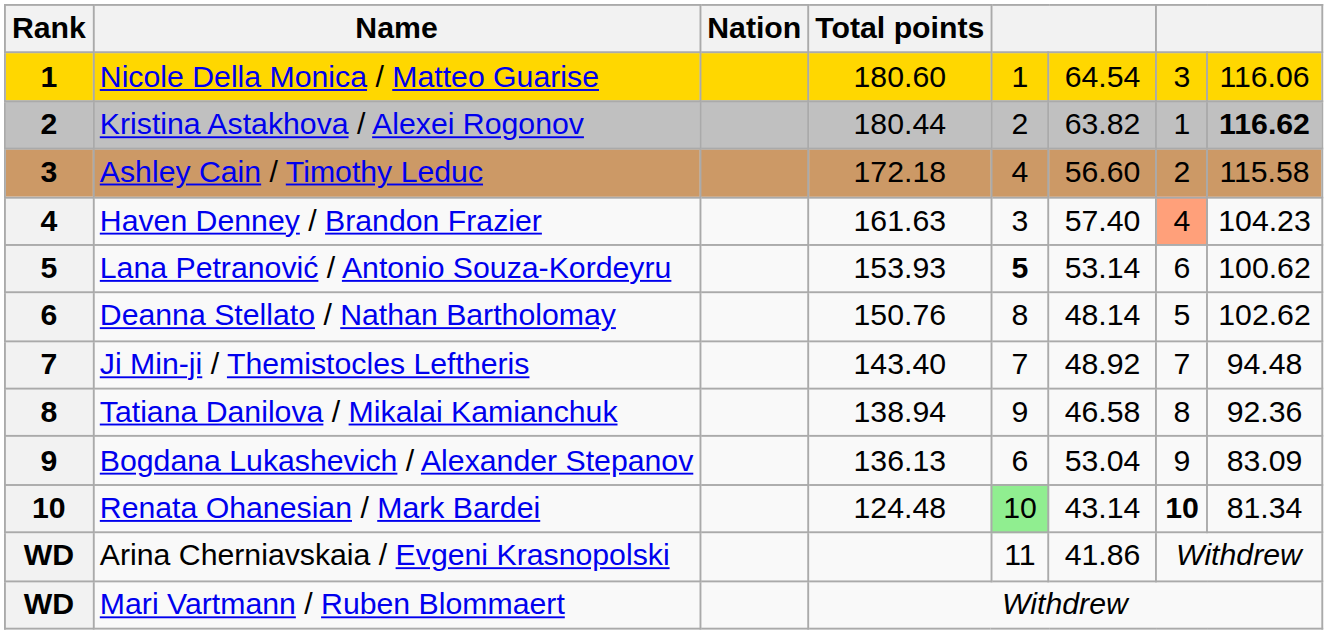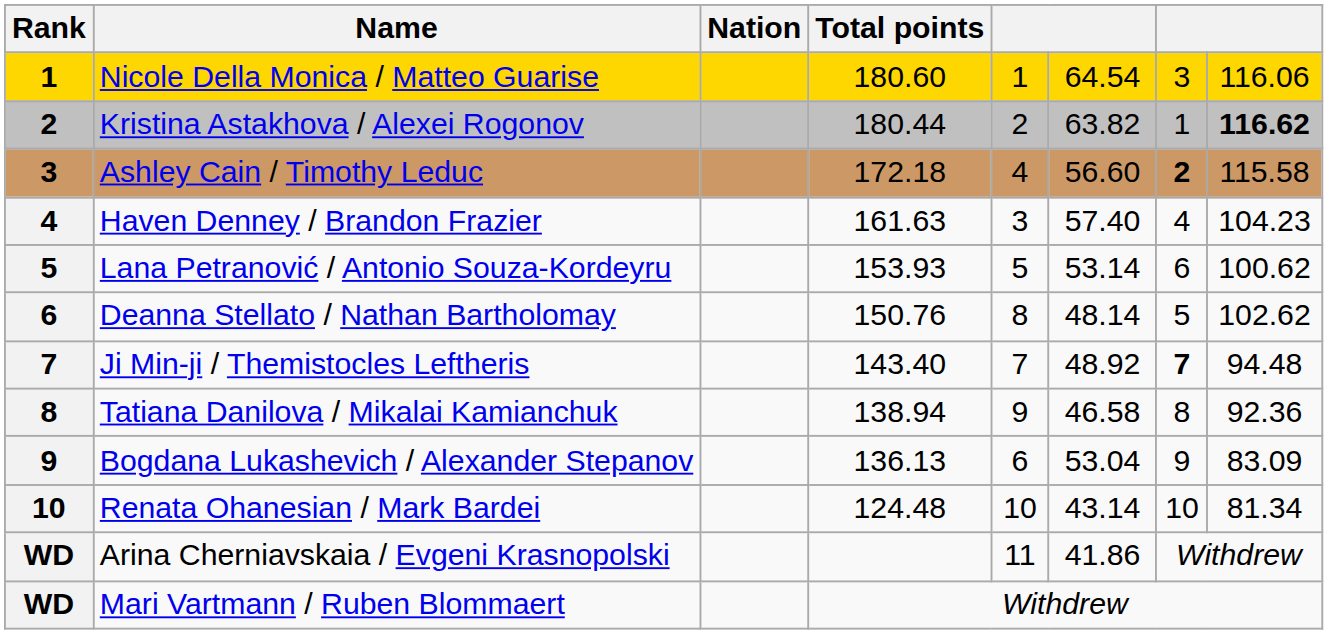(1182, 172) normal -> (1182, 172) bold
(1182, 220) lightsalmon background -> (1182, 220) no background
(1020, 268) bold -> (1020, 268) normal
(1182, 364) normal -> (1182, 364) bold
(1020, 508) lightgreen background -> (1020, 508) no background
(1182, 508) bold -> (1182, 508) normal
